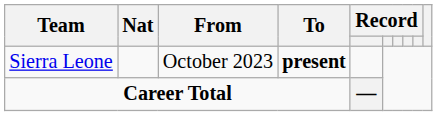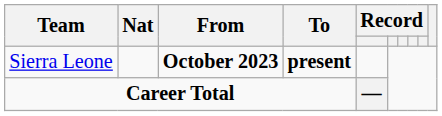(218, 61) normal -> (221, 61) bold
